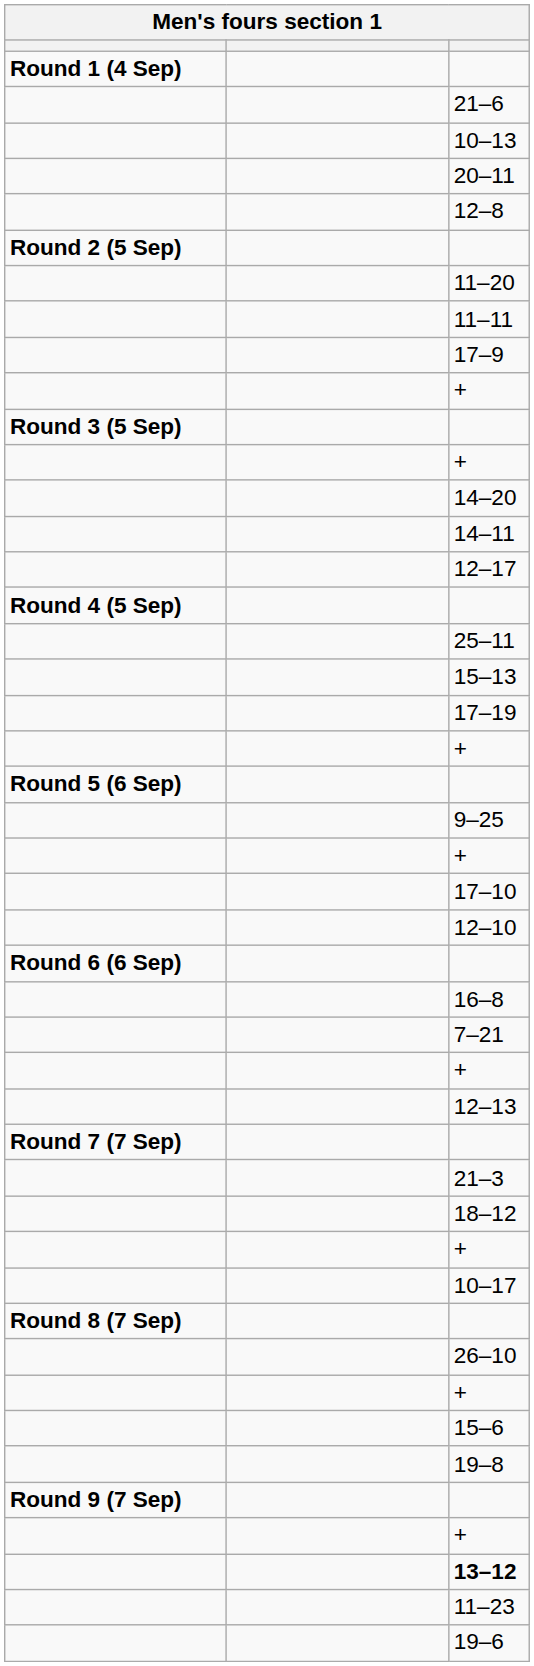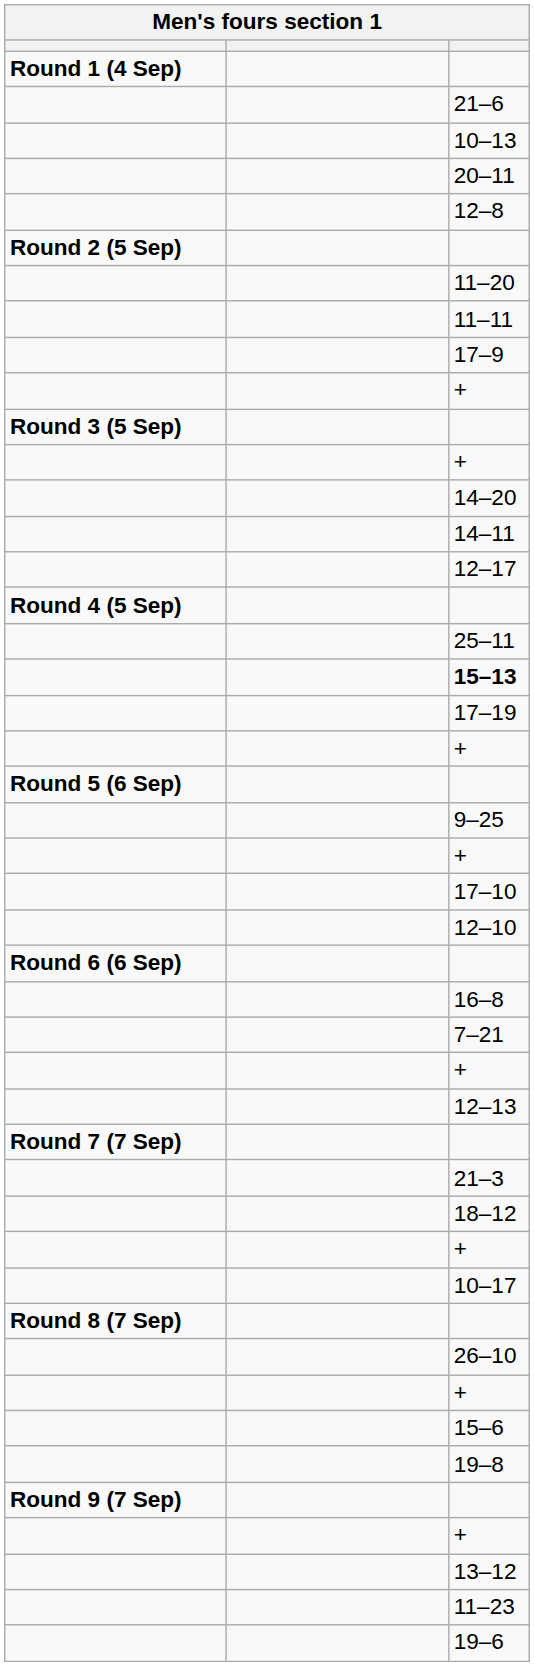(485, 676) normal -> (485, 676) bold
(485, 1571) bold -> (485, 1571) normal
